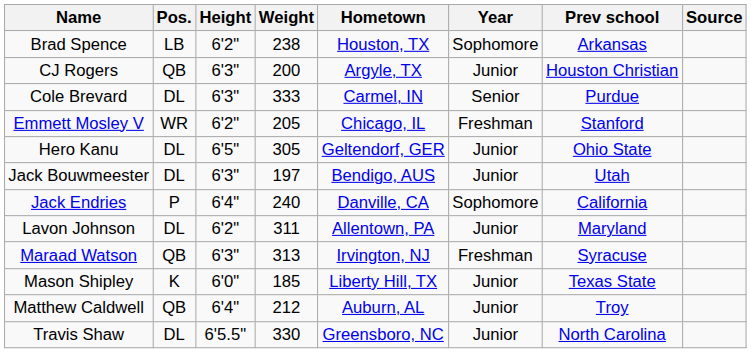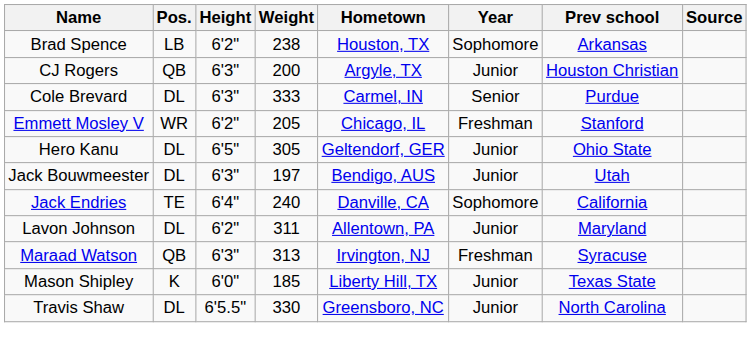(174, 202) P -> (174, 202) TE
- row: (79, 307)
